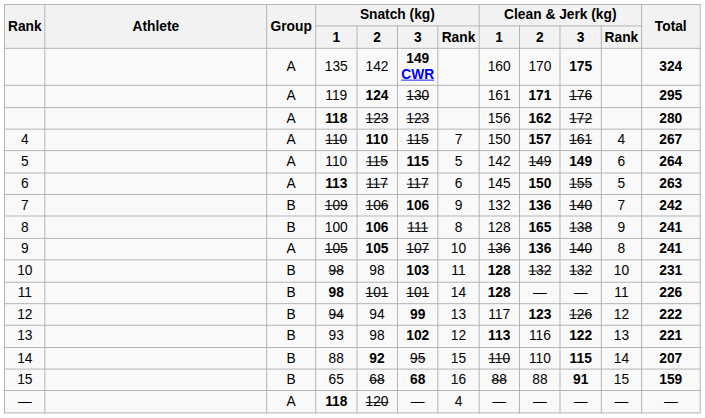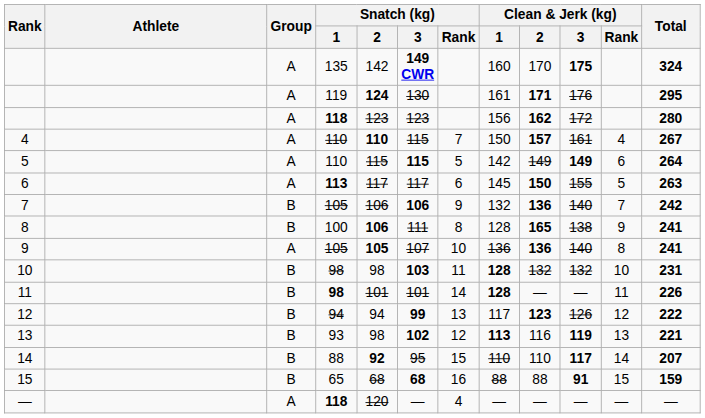(336, 205) 109 -> (336, 205) 105
(581, 336) 122 -> (581, 336) 119
(581, 358) 115 -> (581, 358) 117
